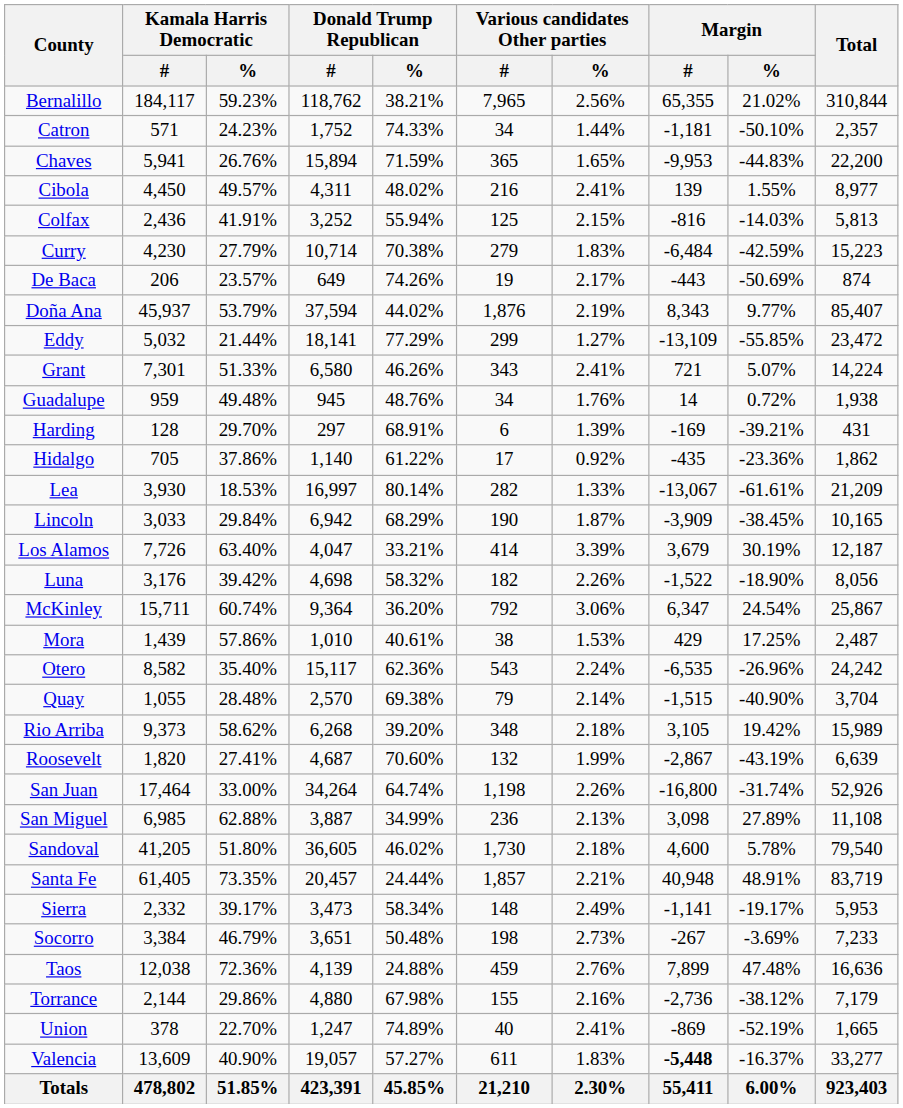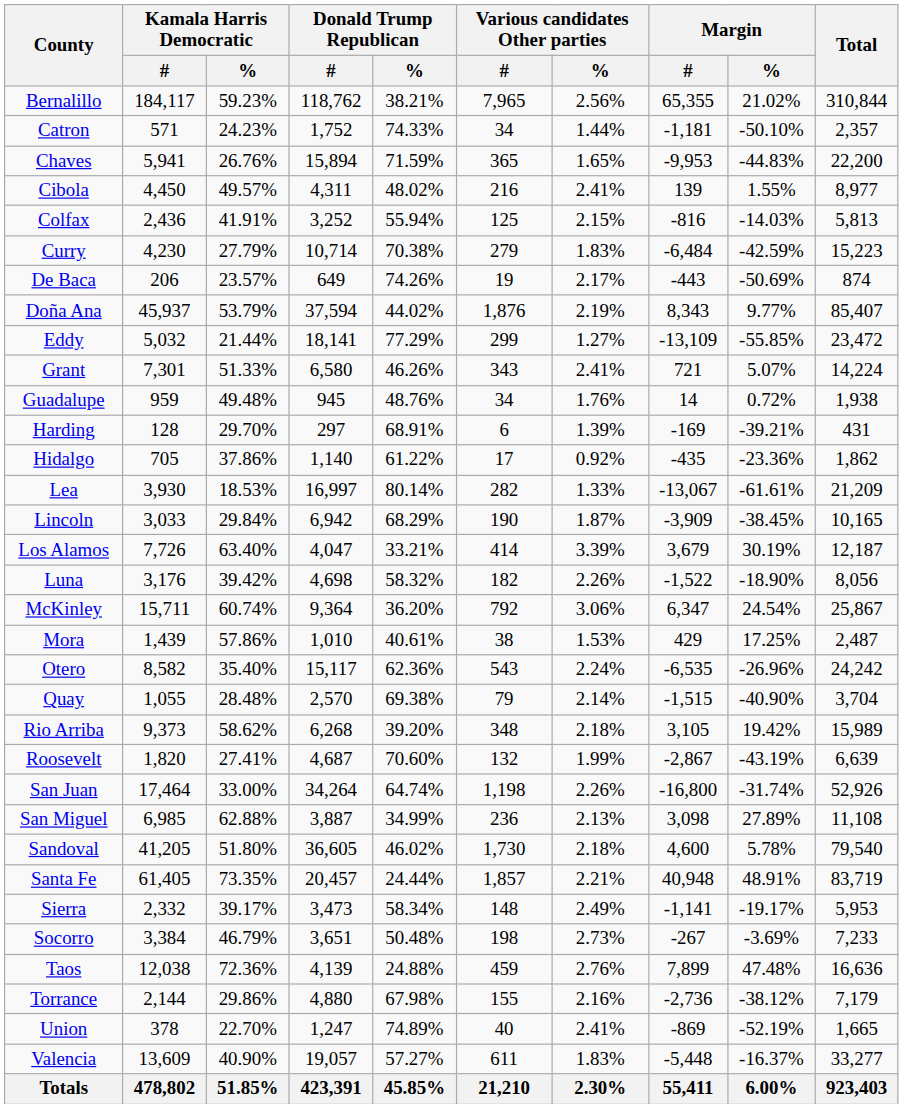(688, 1058) bold -> (688, 1058) normal
